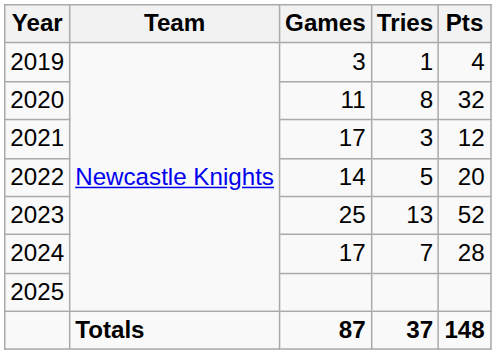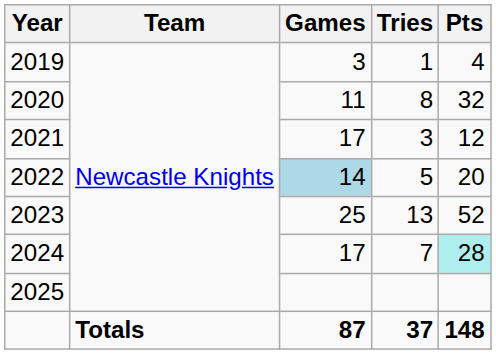(352, 176) no background -> (352, 176) lightblue background
(471, 253) no background -> (471, 253) paleturquoise background
